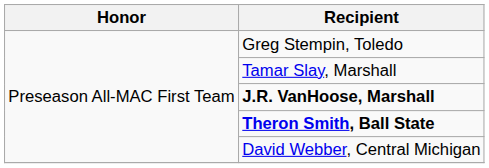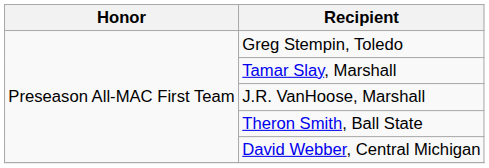(338, 96) bold -> (334, 96) normal
(338, 123) bold -> (332, 123) normal
